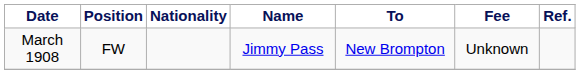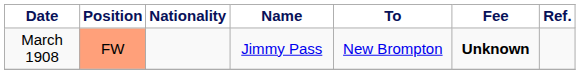(113, 48) no background -> (113, 48) lightsalmon background
(497, 48) normal -> (496, 48) bold
